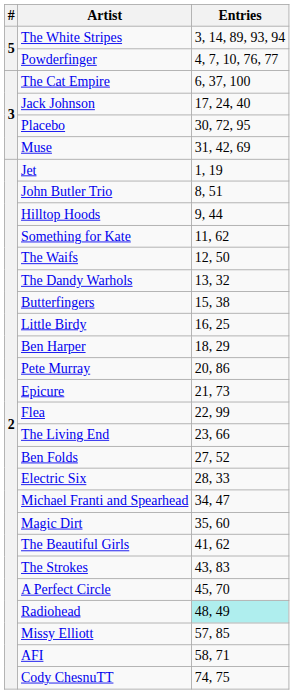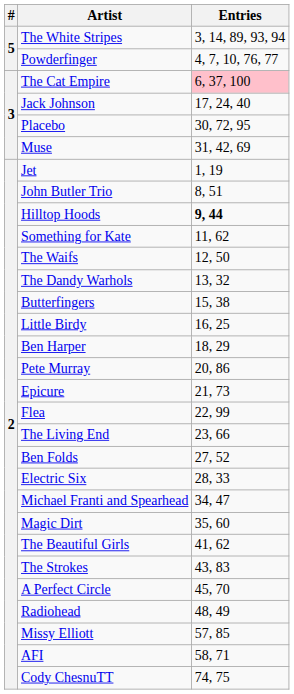(223, 81) no background -> (223, 81) pink background
(209, 214) normal -> (209, 214) bold
(212, 611) paleturquoise background -> (212, 611) no background
